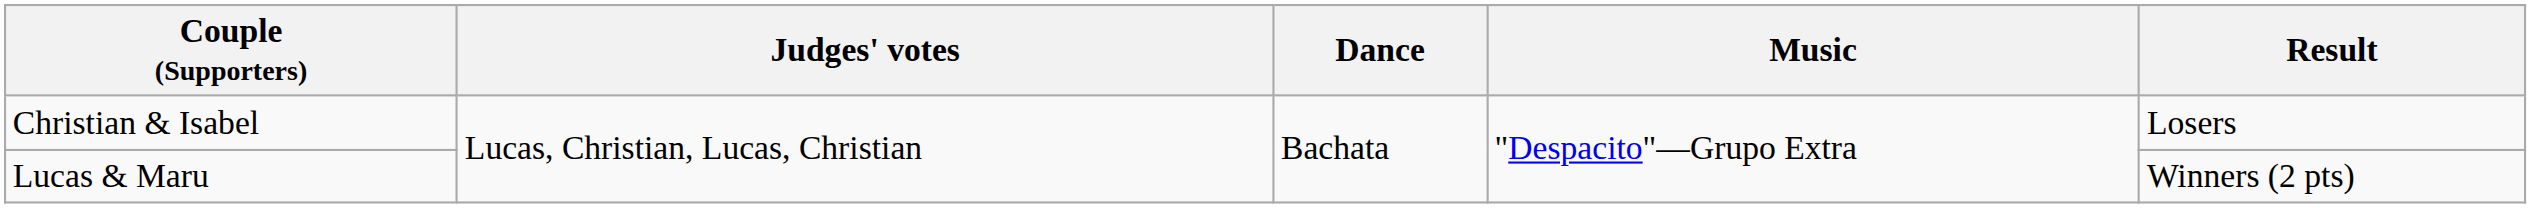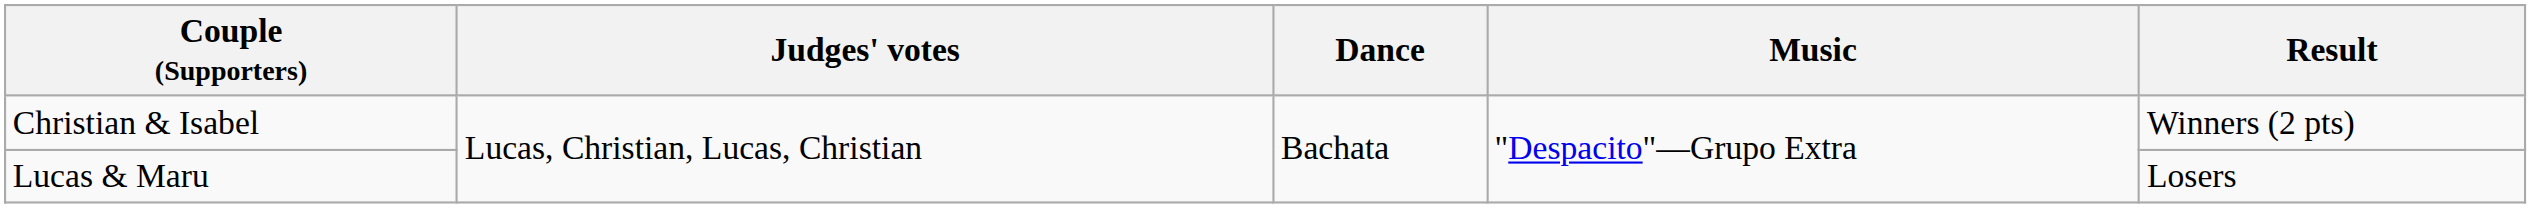(2192, 122) Losers -> (2251, 122) Winners (2 pts)
(2251, 175) Winners (2 pts) -> (2192, 175) Losers
